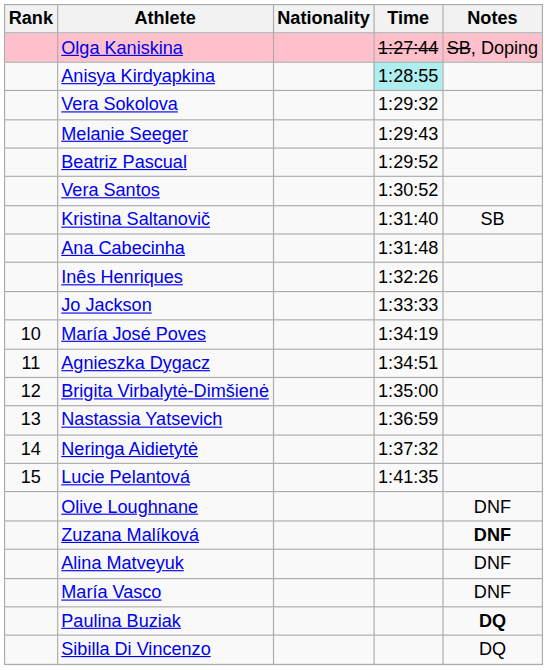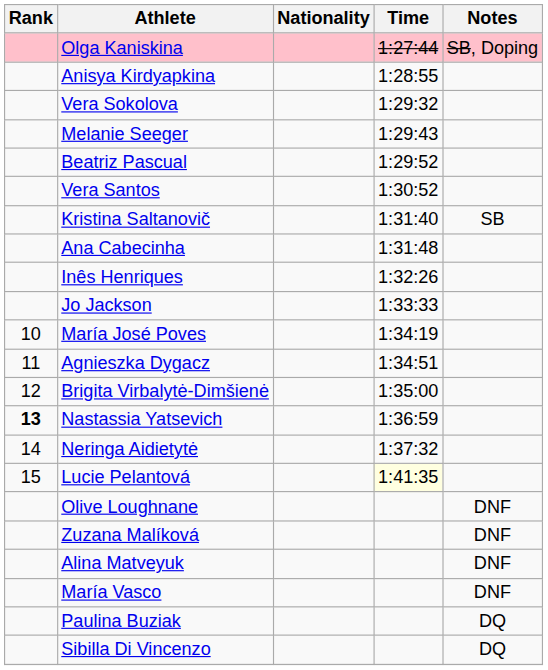(408, 76) paleturquoise background -> (408, 76) no background
(31, 420) normal -> (31, 420) bold
(408, 477) no background -> (408, 477) lightyellow background
(492, 534) bold -> (492, 534) normal
(492, 620) bold -> (492, 620) normal
